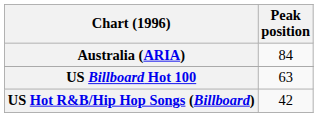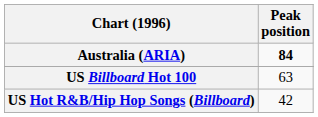(286, 54) normal -> (286, 54) bold
